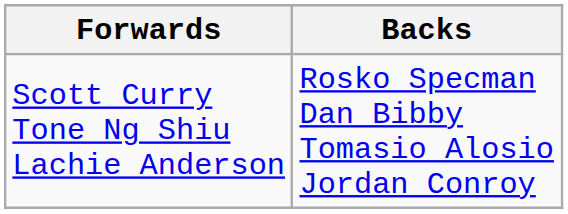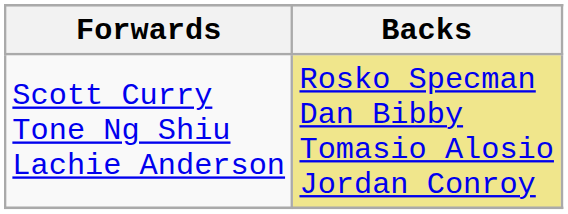(427, 132) no background -> (427, 132) khaki background
